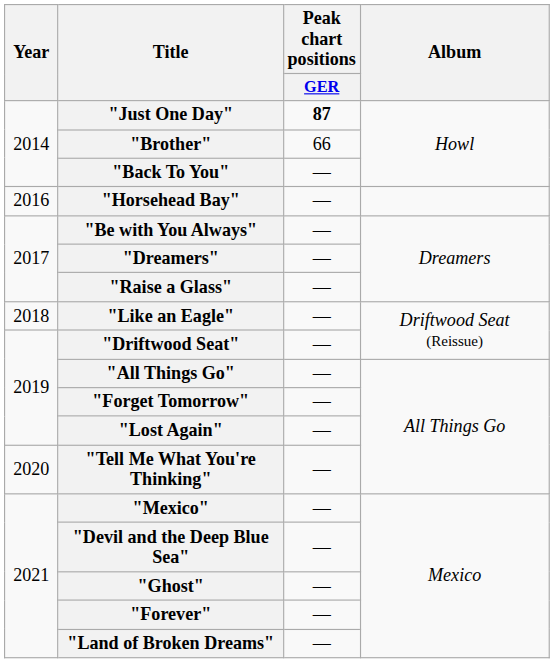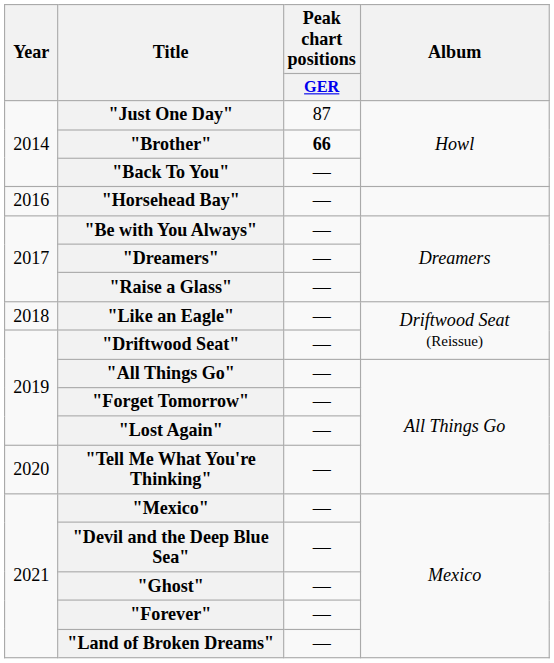(322, 115) bold -> (322, 115) normal
(322, 143) normal -> (322, 143) bold
